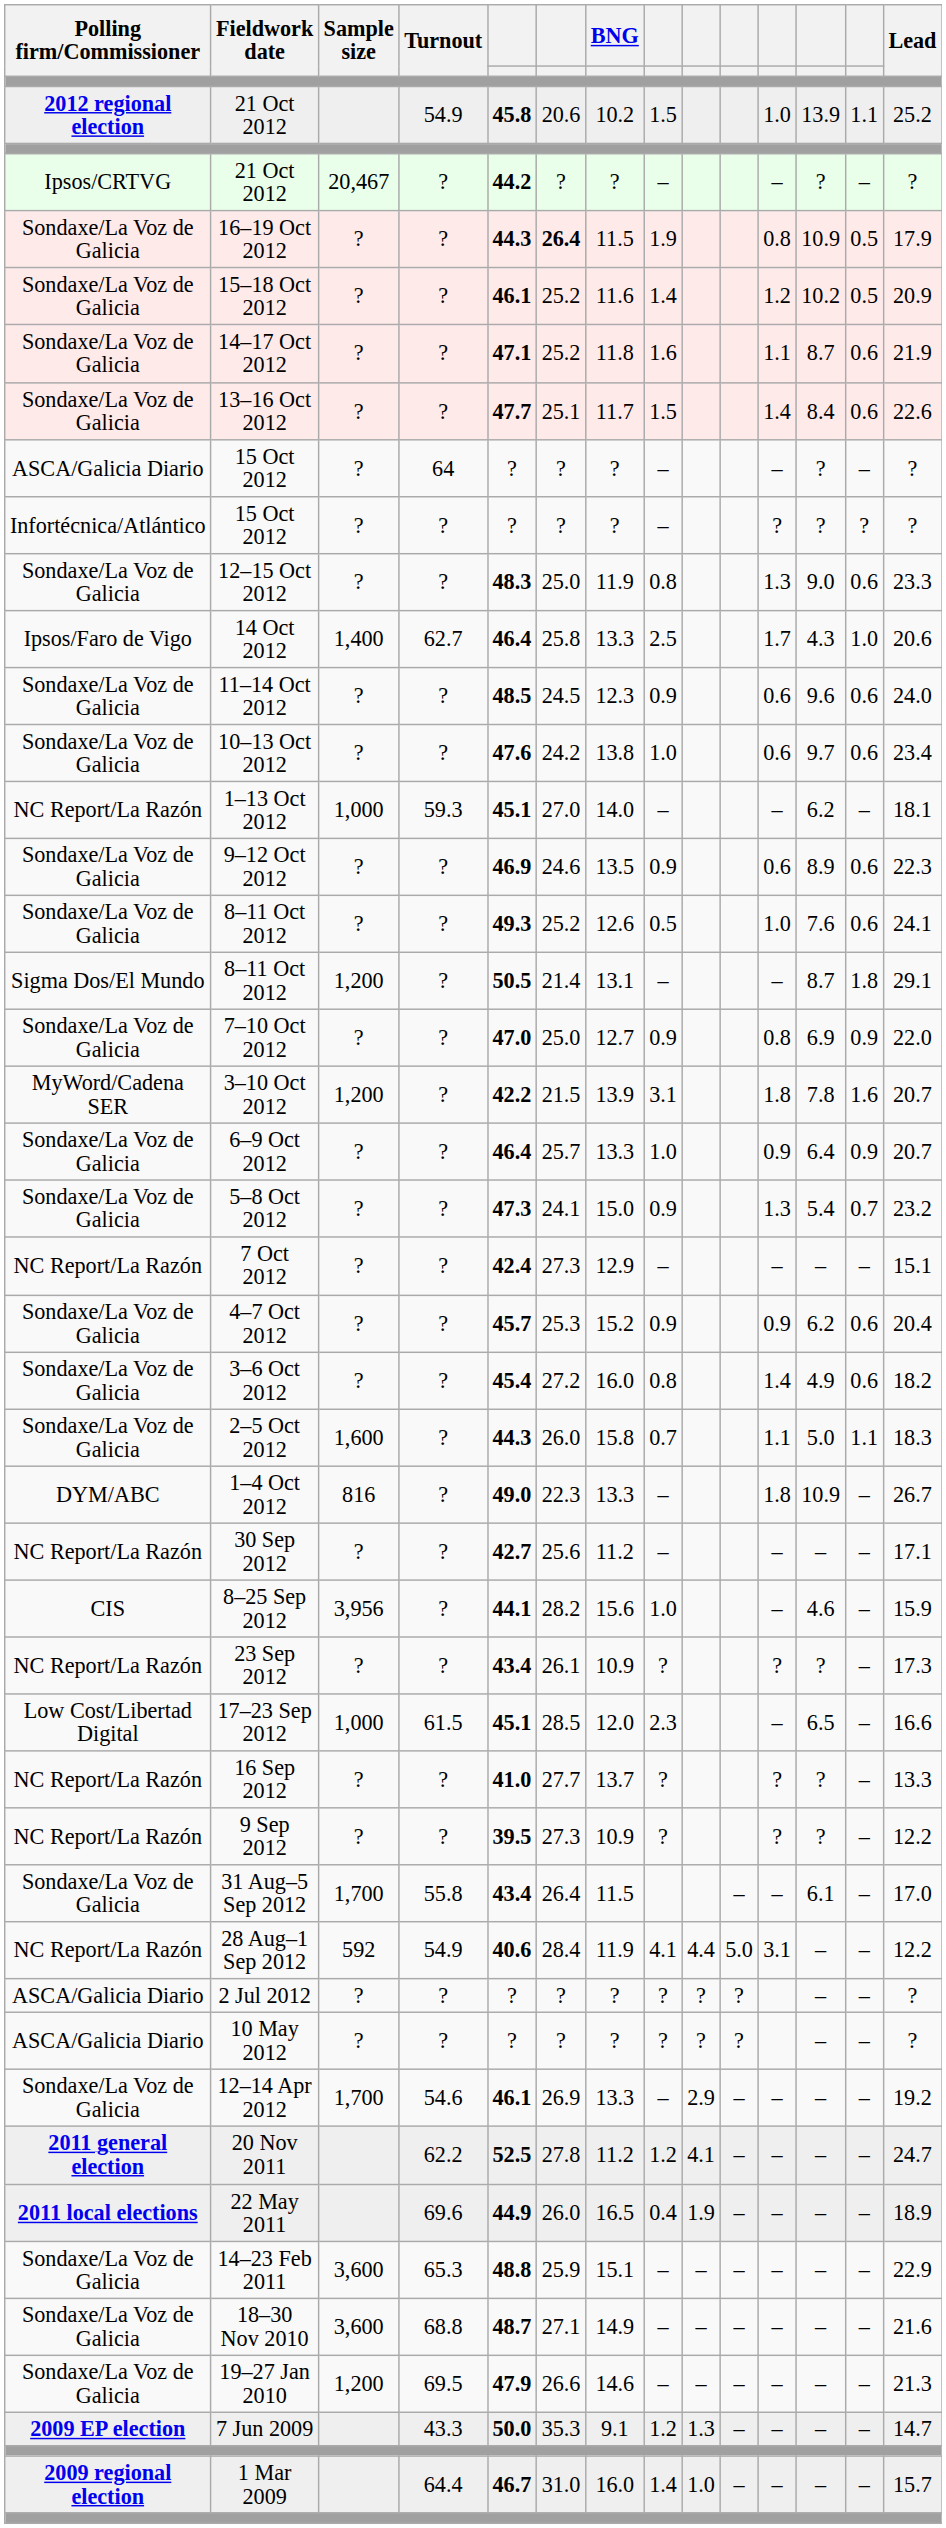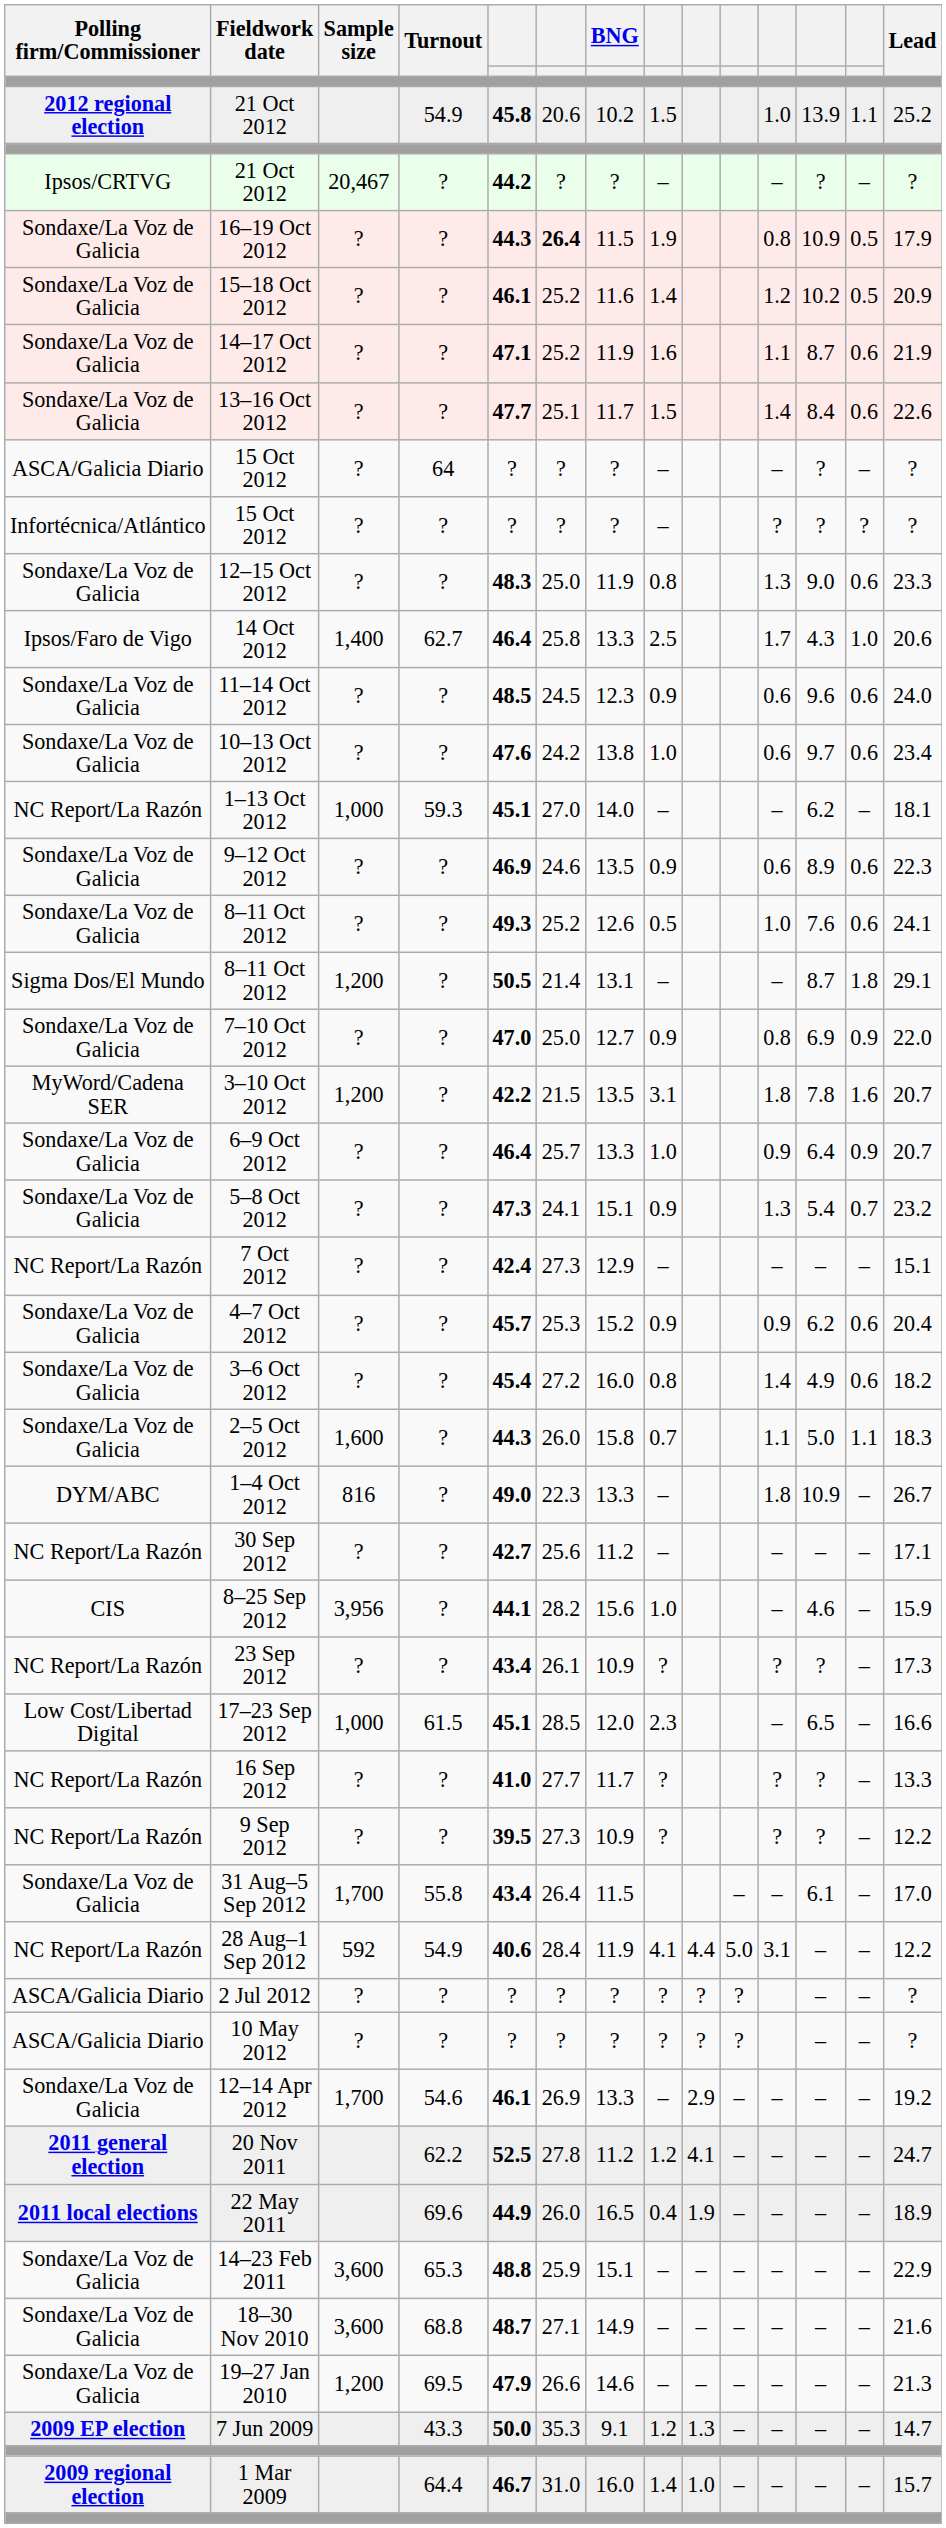(615, 353) 11.8 -> (615, 353) 11.9
(615, 1094) 13.9 -> (615, 1094) 13.5
(615, 1209) 15.0 -> (615, 1209) 15.1
(615, 1779) 13.7 -> (615, 1779) 11.7
